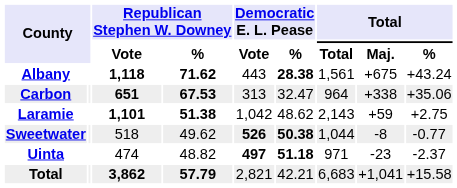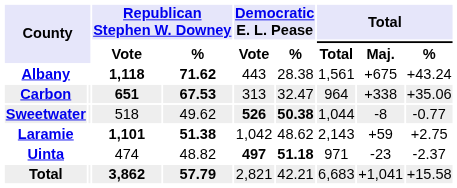(296, 74) bold -> (296, 74) normal
rows swapped: (46, 114) <-> (46, 134)
